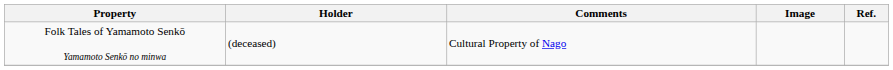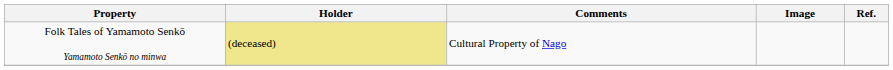(252, 43) no background -> (252, 43) khaki background
